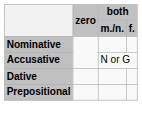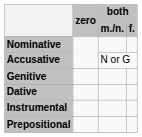+ row: (27, 76)
+ row: (37, 108)
